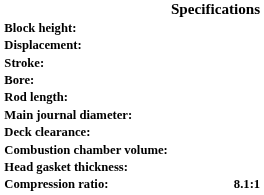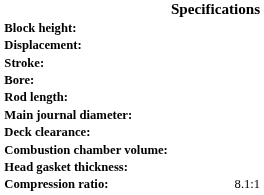(247, 184) bold -> (247, 184) normal
